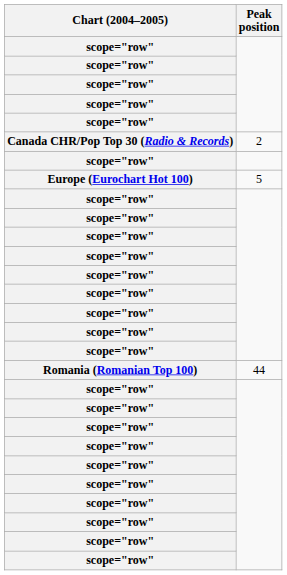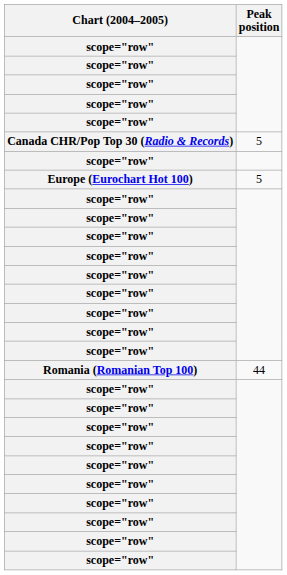(259, 141) 2 -> (259, 141) 5
